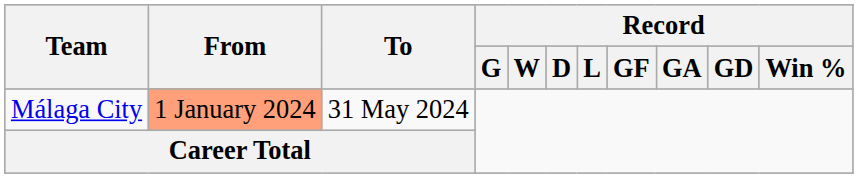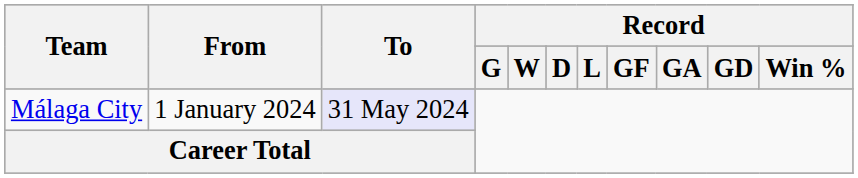(235, 109) lightsalmon background -> (235, 109) no background
(398, 109) no background -> (398, 109) lavender background
